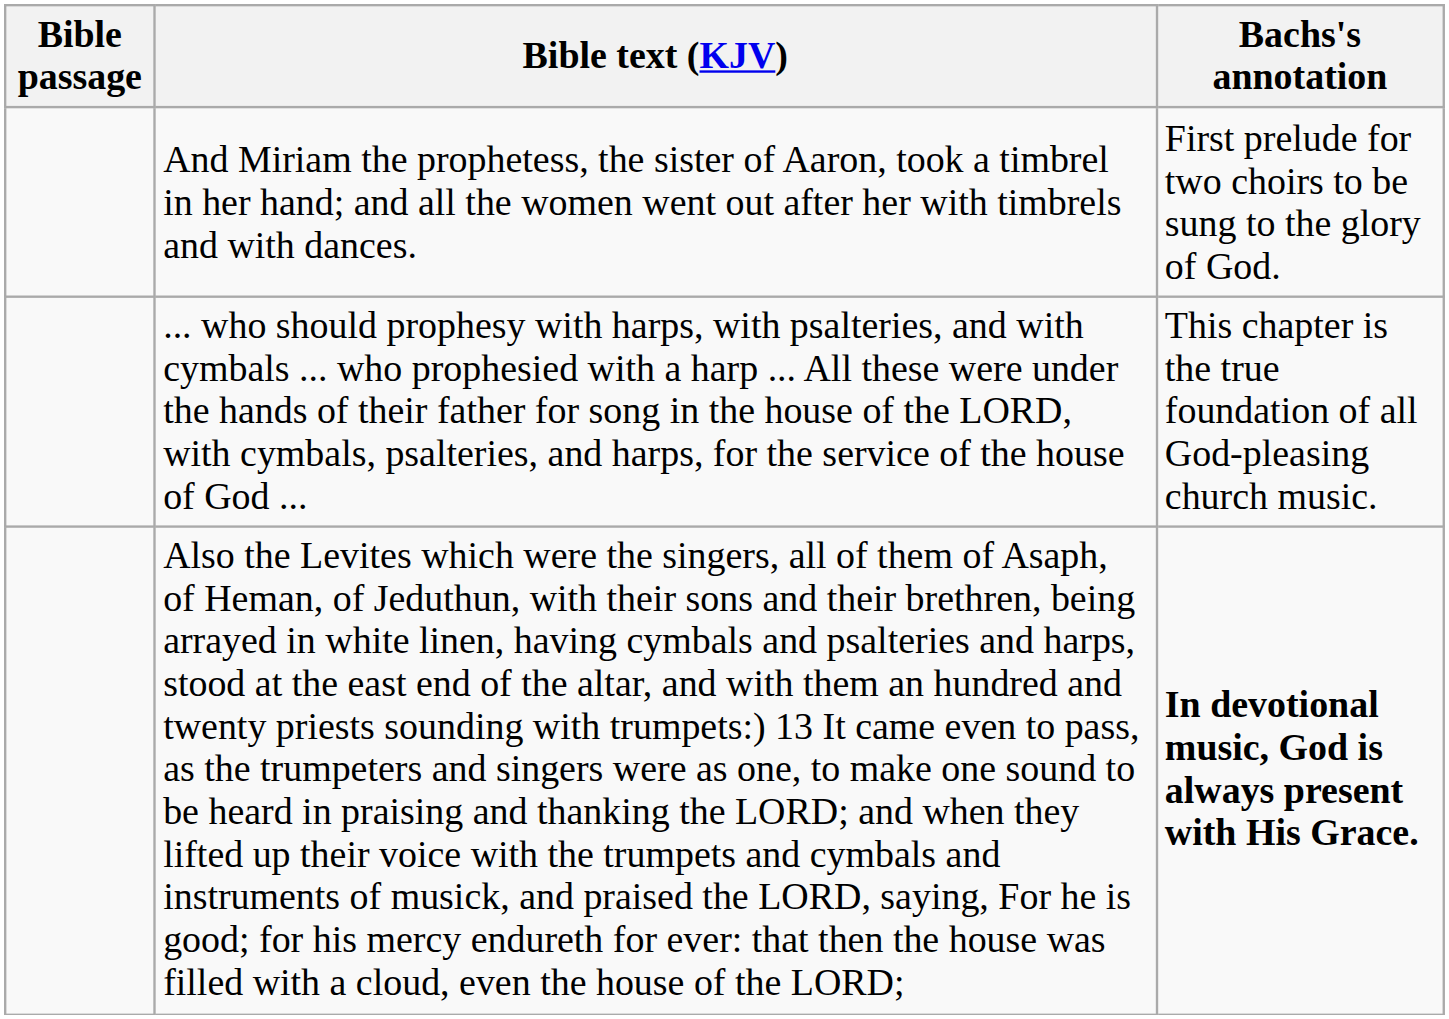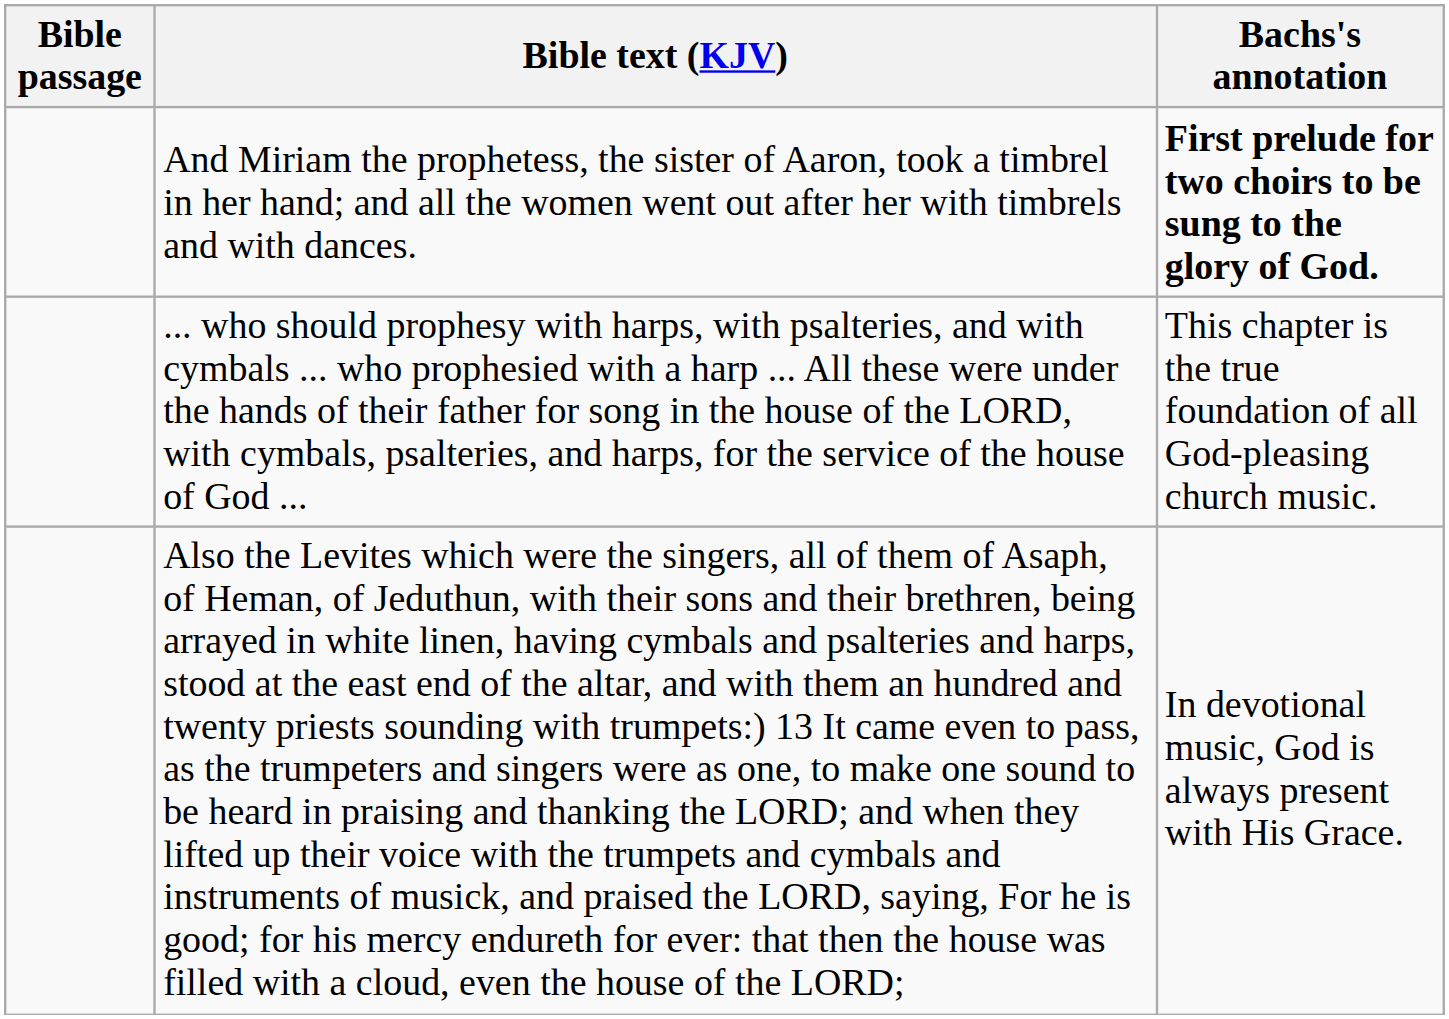(1293, 201) normal -> (1299, 201) bold
(1292, 769) bold -> (1284, 769) normal
